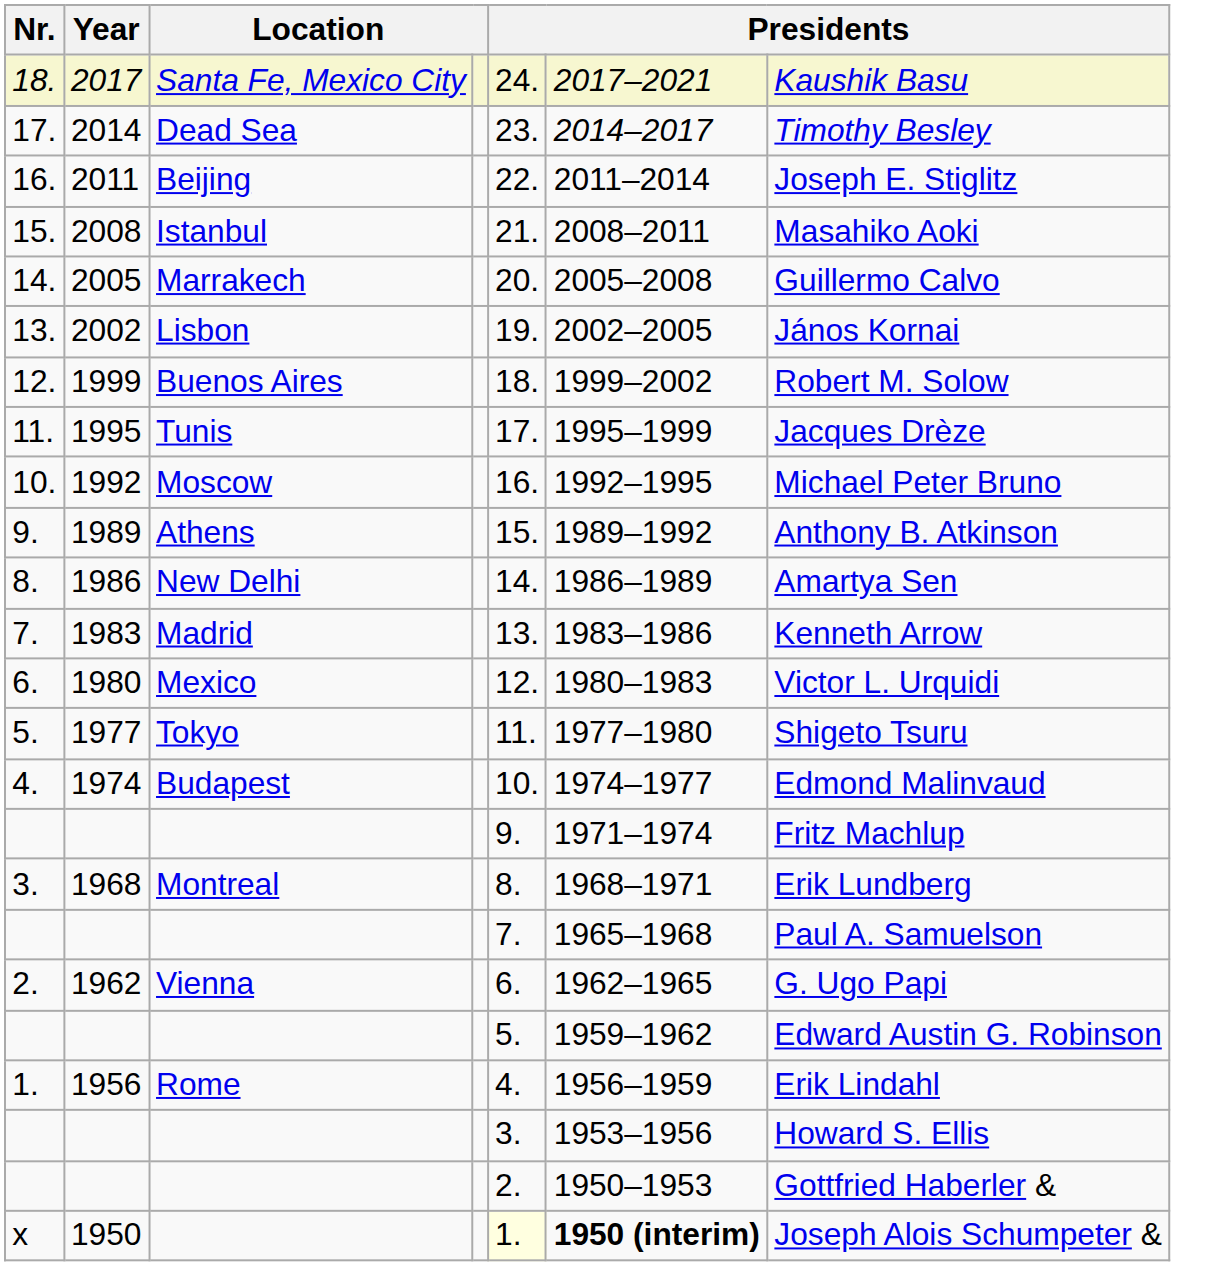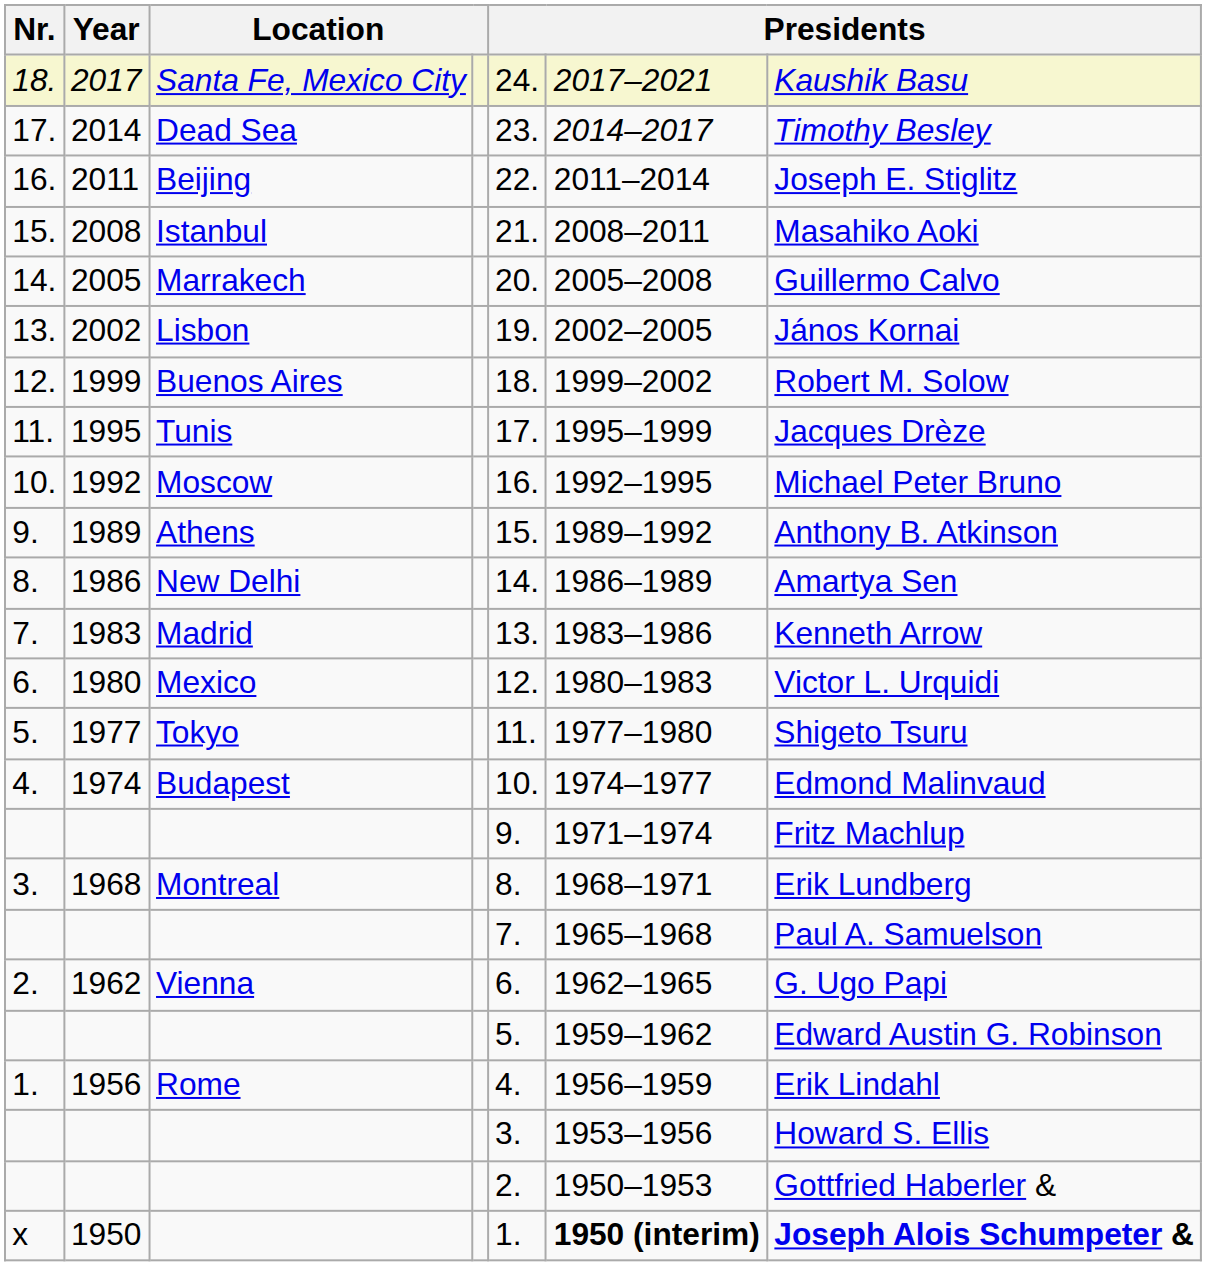(508, 1235) lightyellow background -> (508, 1235) no background
(968, 1235) normal -> (984, 1235) bold
